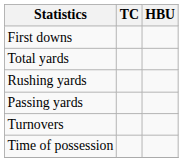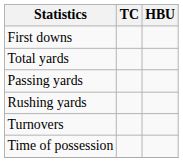rows swapped: (47, 80) <-> (45, 102)
